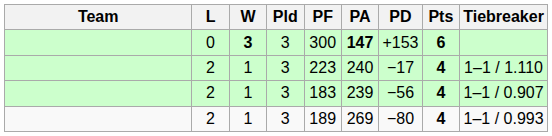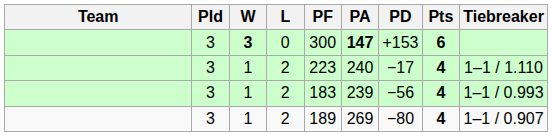columns swapped: (285, 17) <-> (211, 17)
(504, 93) 1–1 / 0.907 -> (504, 93) 1–1 / 0.993
(504, 118) 1–1 / 0.993 -> (504, 118) 1–1 / 0.907
